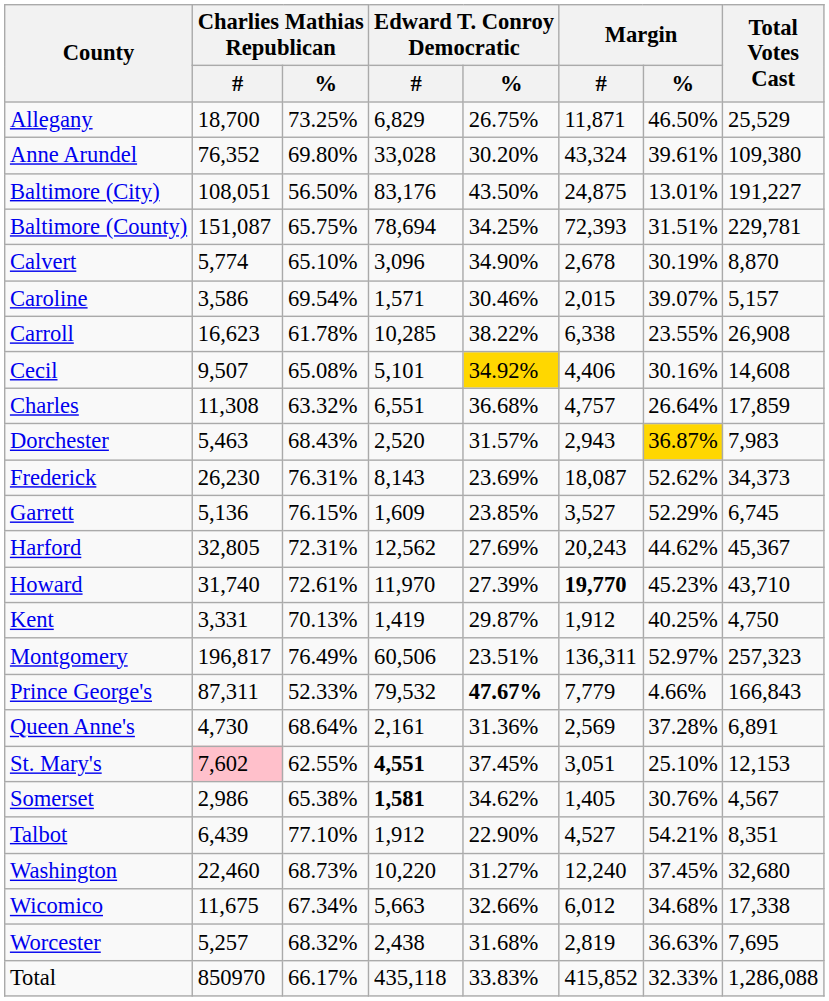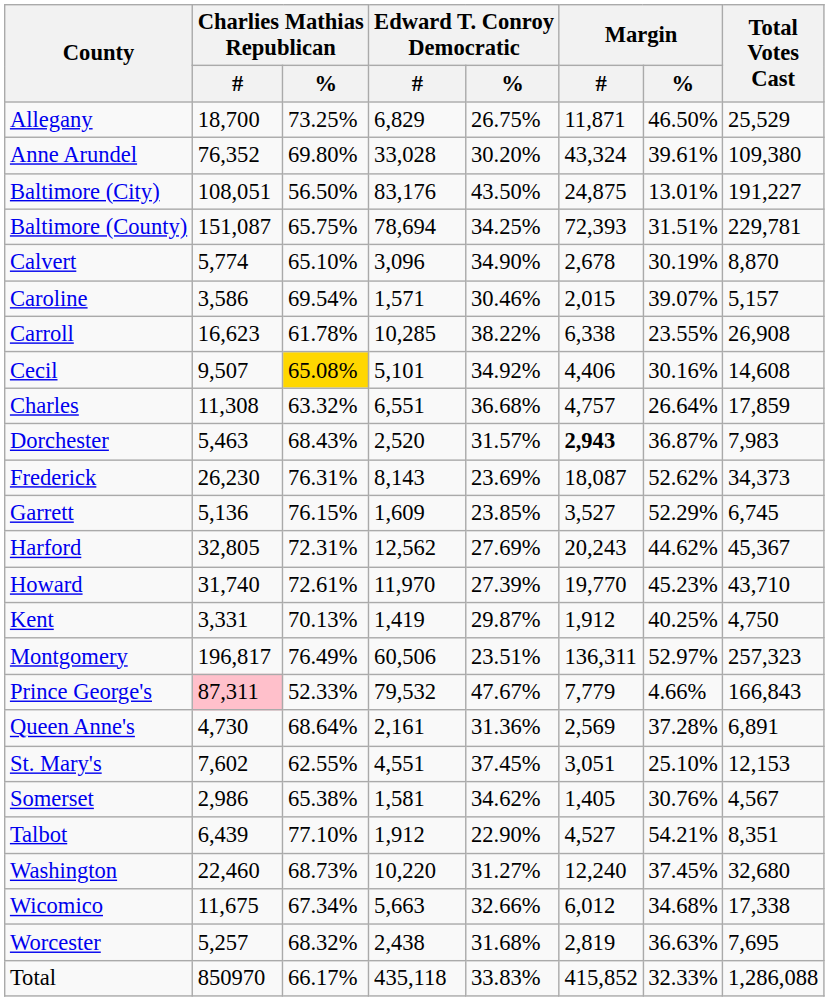(323, 369) no background -> (323, 369) gold background
(504, 369) gold background -> (506, 369) no background
(590, 441) normal -> (590, 441) bold
(683, 441) gold background -> (683, 441) no background
(595, 584) bold -> (595, 584) normal
(228, 691) no background -> (228, 691) pink background
(505, 691) bold -> (506, 691) normal
(223, 763) pink background -> (223, 763) no background
(399, 763) bold -> (399, 763) normal
(399, 799) bold -> (399, 799) normal
